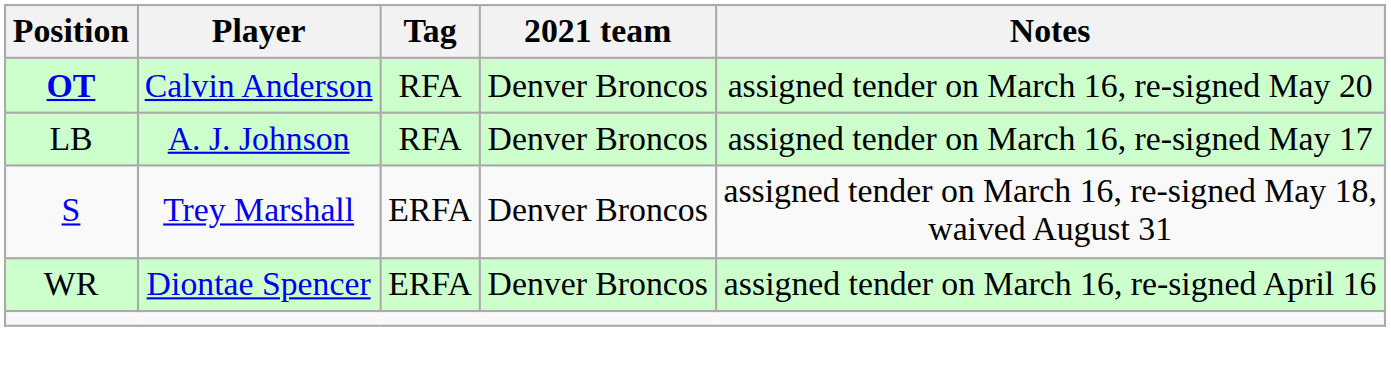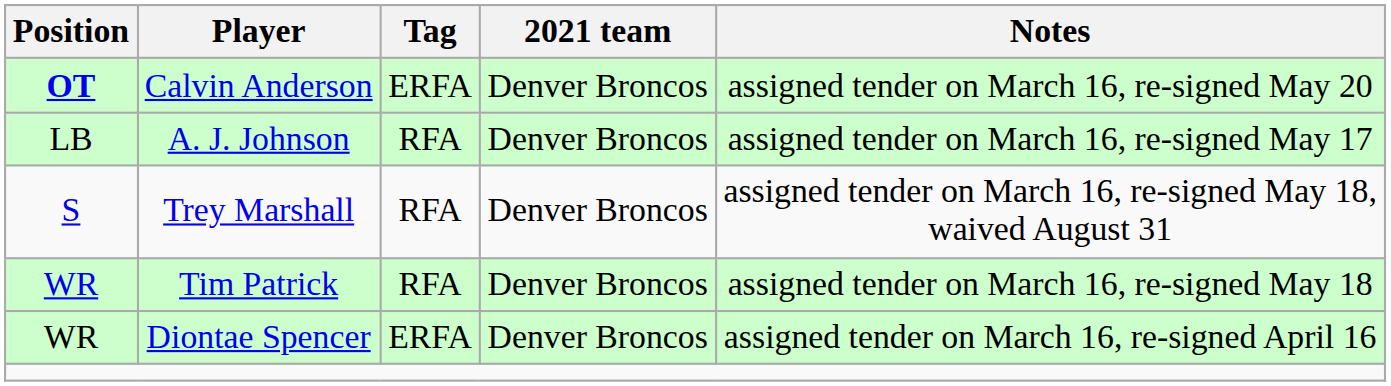(430, 84) RFA -> (430, 84) ERFA
(430, 210) ERFA -> (430, 210) RFA
+ row: (259, 283)
